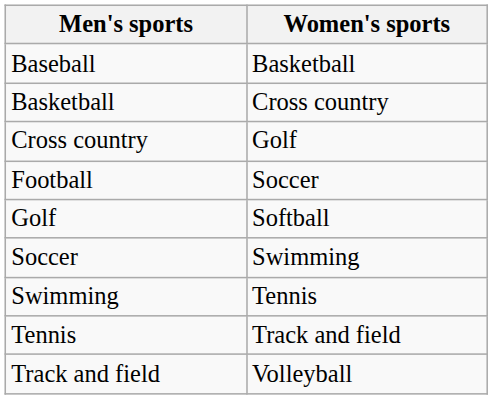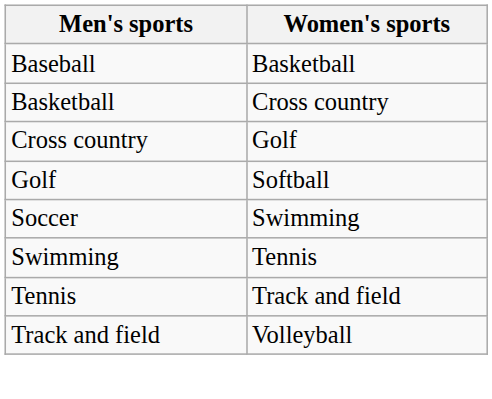- row: (52, 179)
